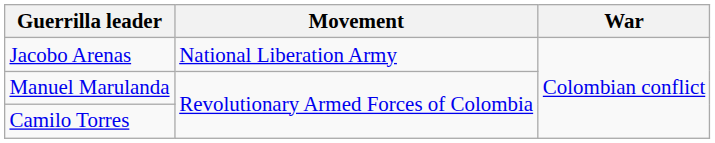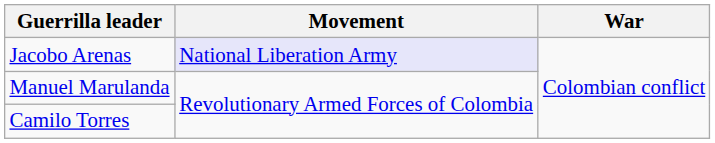(288, 54) no background -> (288, 54) lavender background
